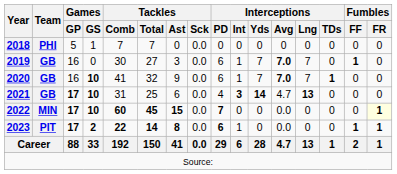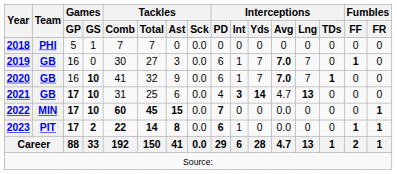(379, 111) lightyellow background -> (379, 111) no background
